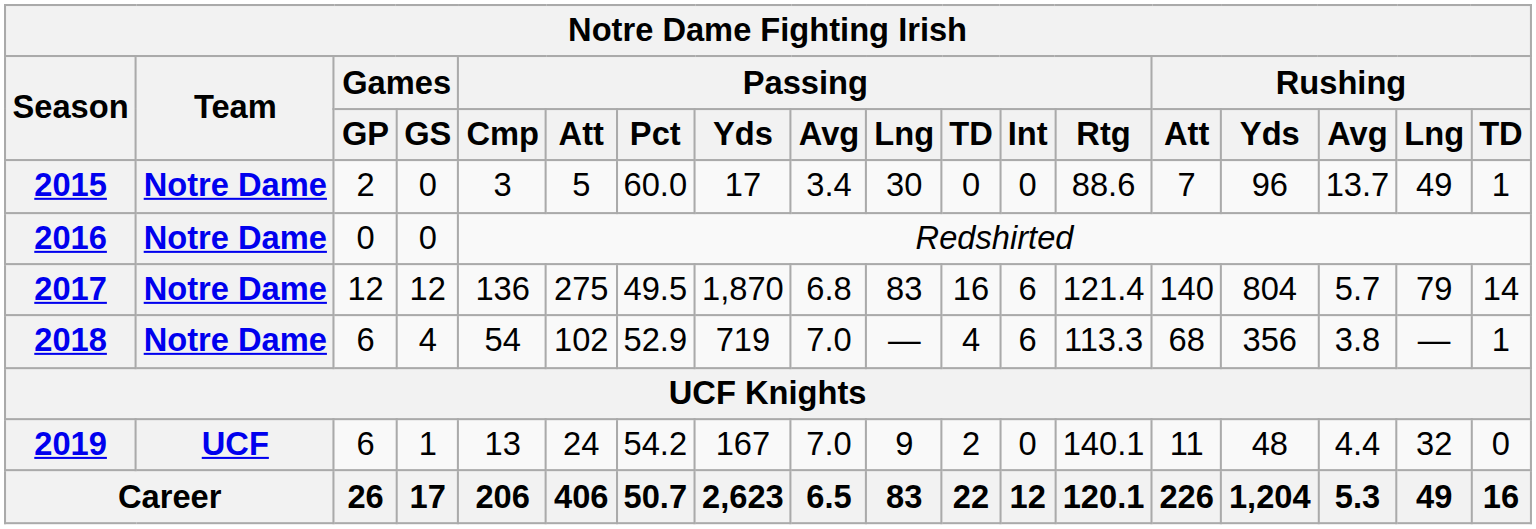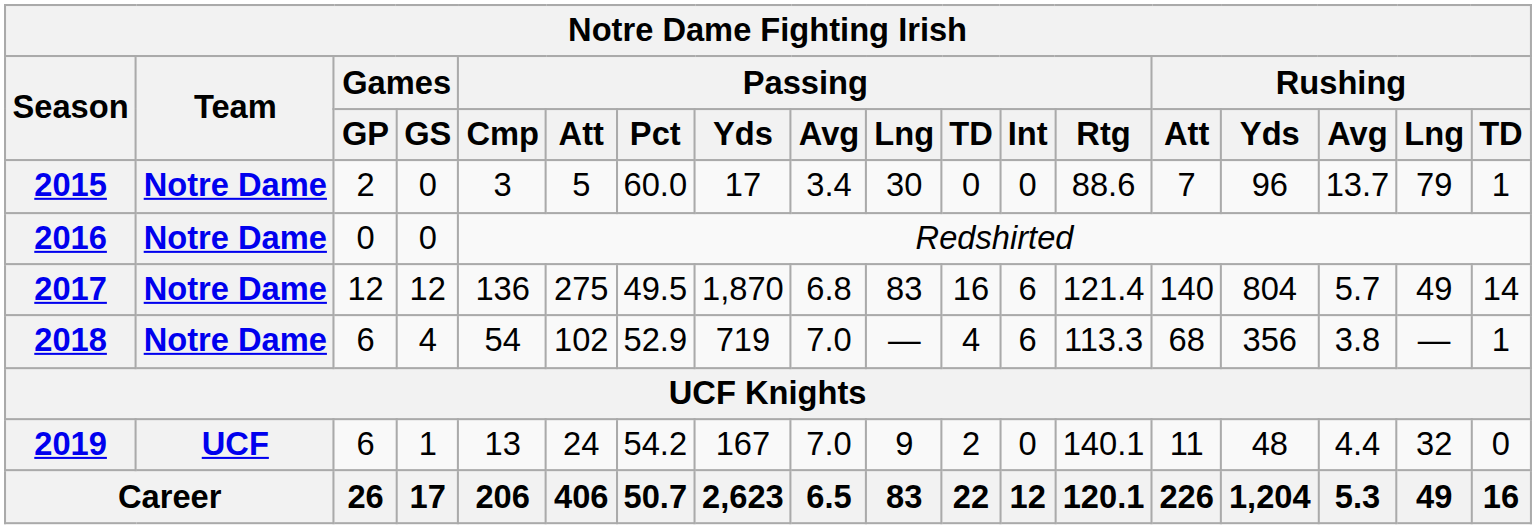(1434, 185) 49 -> (1434, 185) 79
(1434, 289) 79 -> (1434, 289) 49
